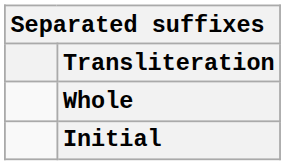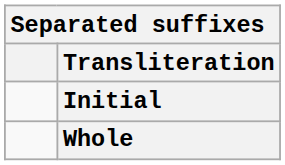rows swapped: (112, 140) <-> (98, 101)
